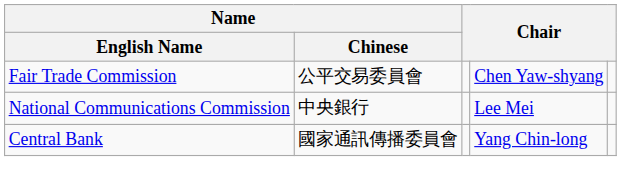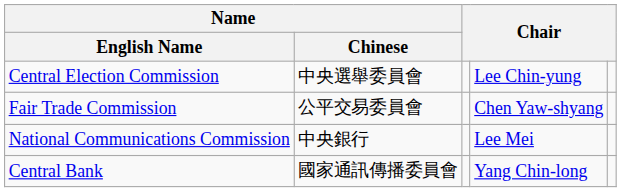+ row: (114, 76)
